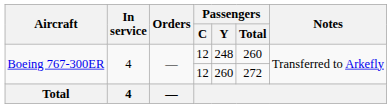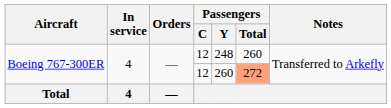(253, 73) no background -> (253, 73) lightsalmon background
